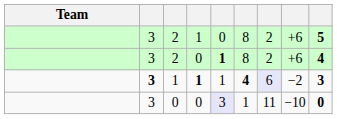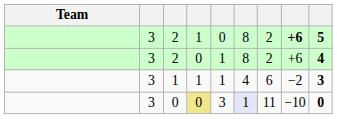(295, 37) normal -> (295, 37) bold
(222, 59) bold -> (222, 59) normal
(152, 80) bold -> (152, 80) normal
(199, 80) bold -> (199, 80) normal
(246, 80) bold -> (246, 80) normal
(269, 80) lavender background -> (269, 80) no background
(199, 102) no background -> (199, 102) khaki background
(222, 102) lavender background -> (222, 102) no background
(246, 102) no background -> (246, 102) lavender background
